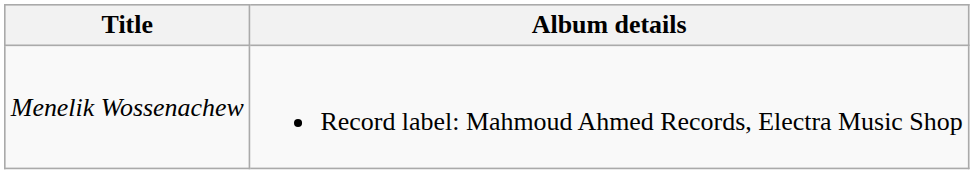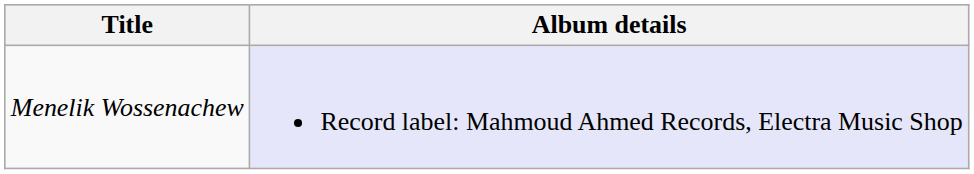(609, 122) no background -> (609, 122) lavender background
